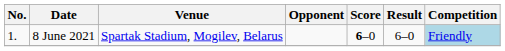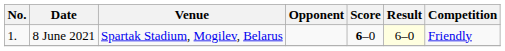(404, 35) no background -> (404, 35) lightyellow background
(450, 35) lightblue background -> (450, 35) no background
